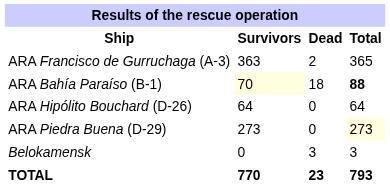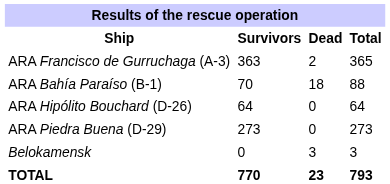(245, 84) lightyellow background -> (245, 84) no background
(357, 84) bold -> (357, 84) normal
(361, 129) lightyellow background -> (361, 129) no background
